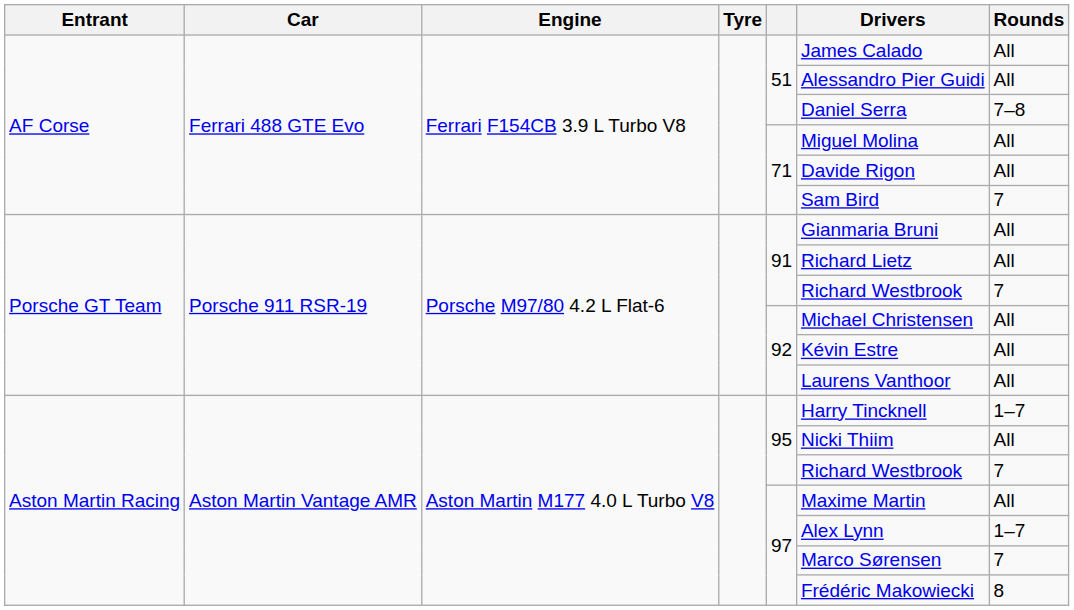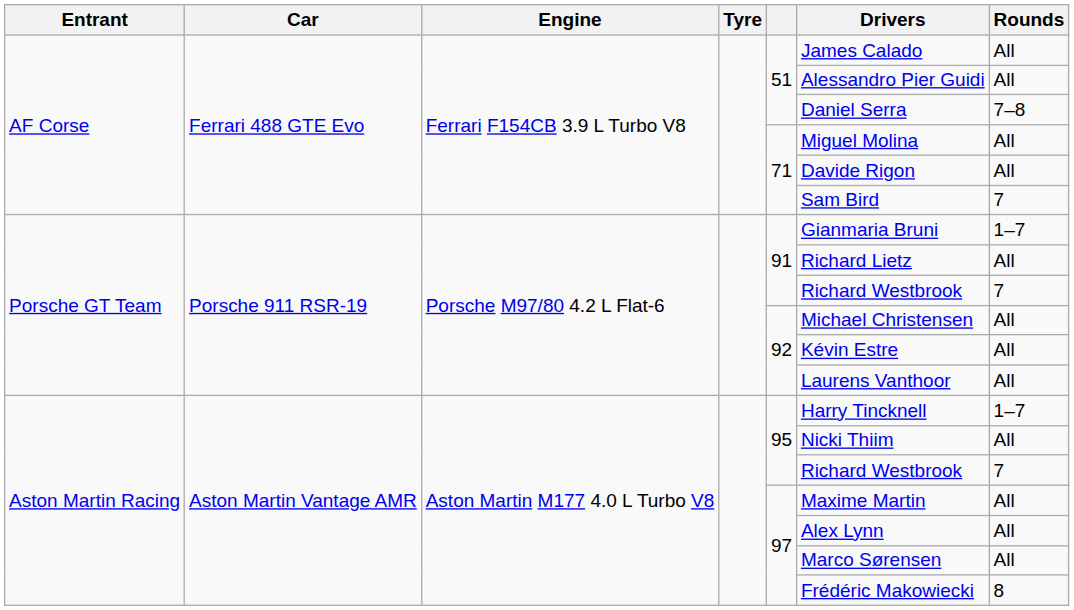(1004, 230) All -> (1009, 230) 1–7
(1009, 531) 1–7 -> (1004, 531) All
(999, 561) 7 -> (1004, 561) All
